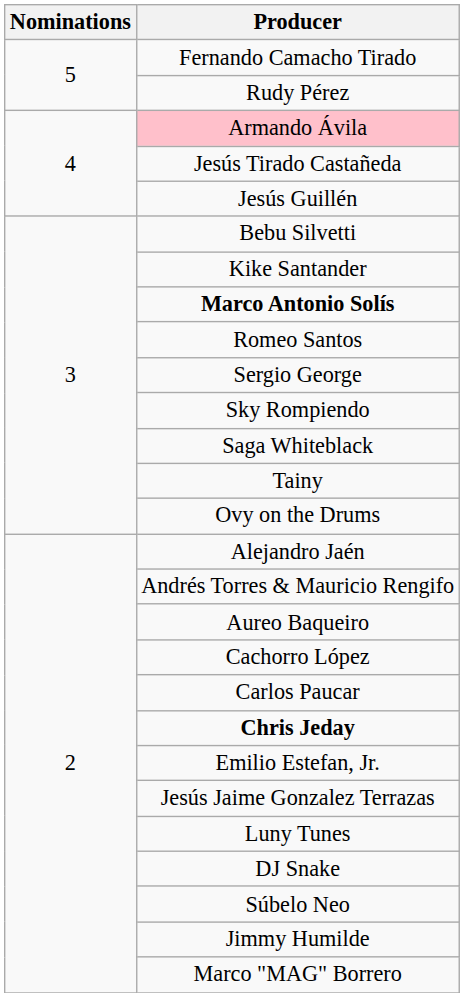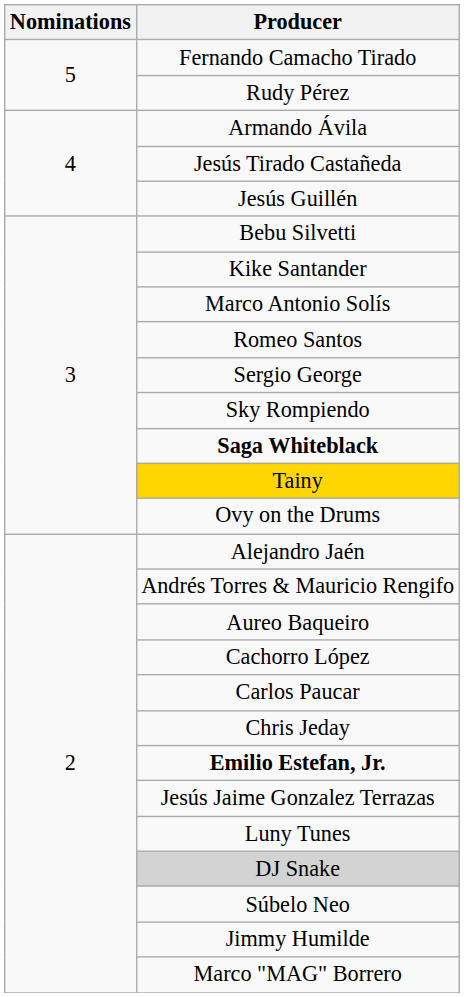(298, 127) pink background -> (298, 127) no background
(298, 304) bold -> (298, 304) normal
(298, 445) normal -> (298, 445) bold
(298, 480) no background -> (298, 480) gold background
(298, 727) bold -> (298, 727) normal
(298, 762) normal -> (298, 762) bold
(298, 868) no background -> (298, 868) lightgrey background
